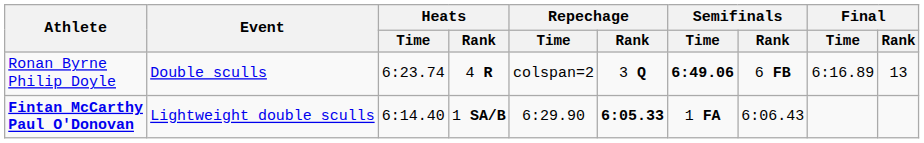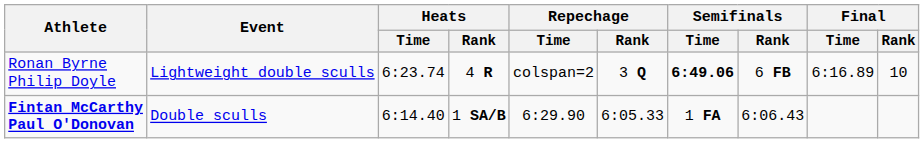(209, 73) Double sculls -> (262, 73) Lightweight double sculls
(898, 73) 13 -> (898, 73) 10
(262, 116) Lightweight double sculls -> (209, 116) Double sculls
(633, 116) bold -> (633, 116) normal
